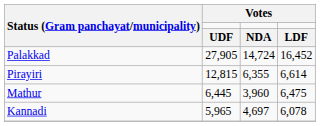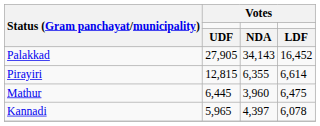(259, 56) 14,724 -> (259, 56) 34,143
(256, 111) 4,697 -> (256, 111) 4,397
